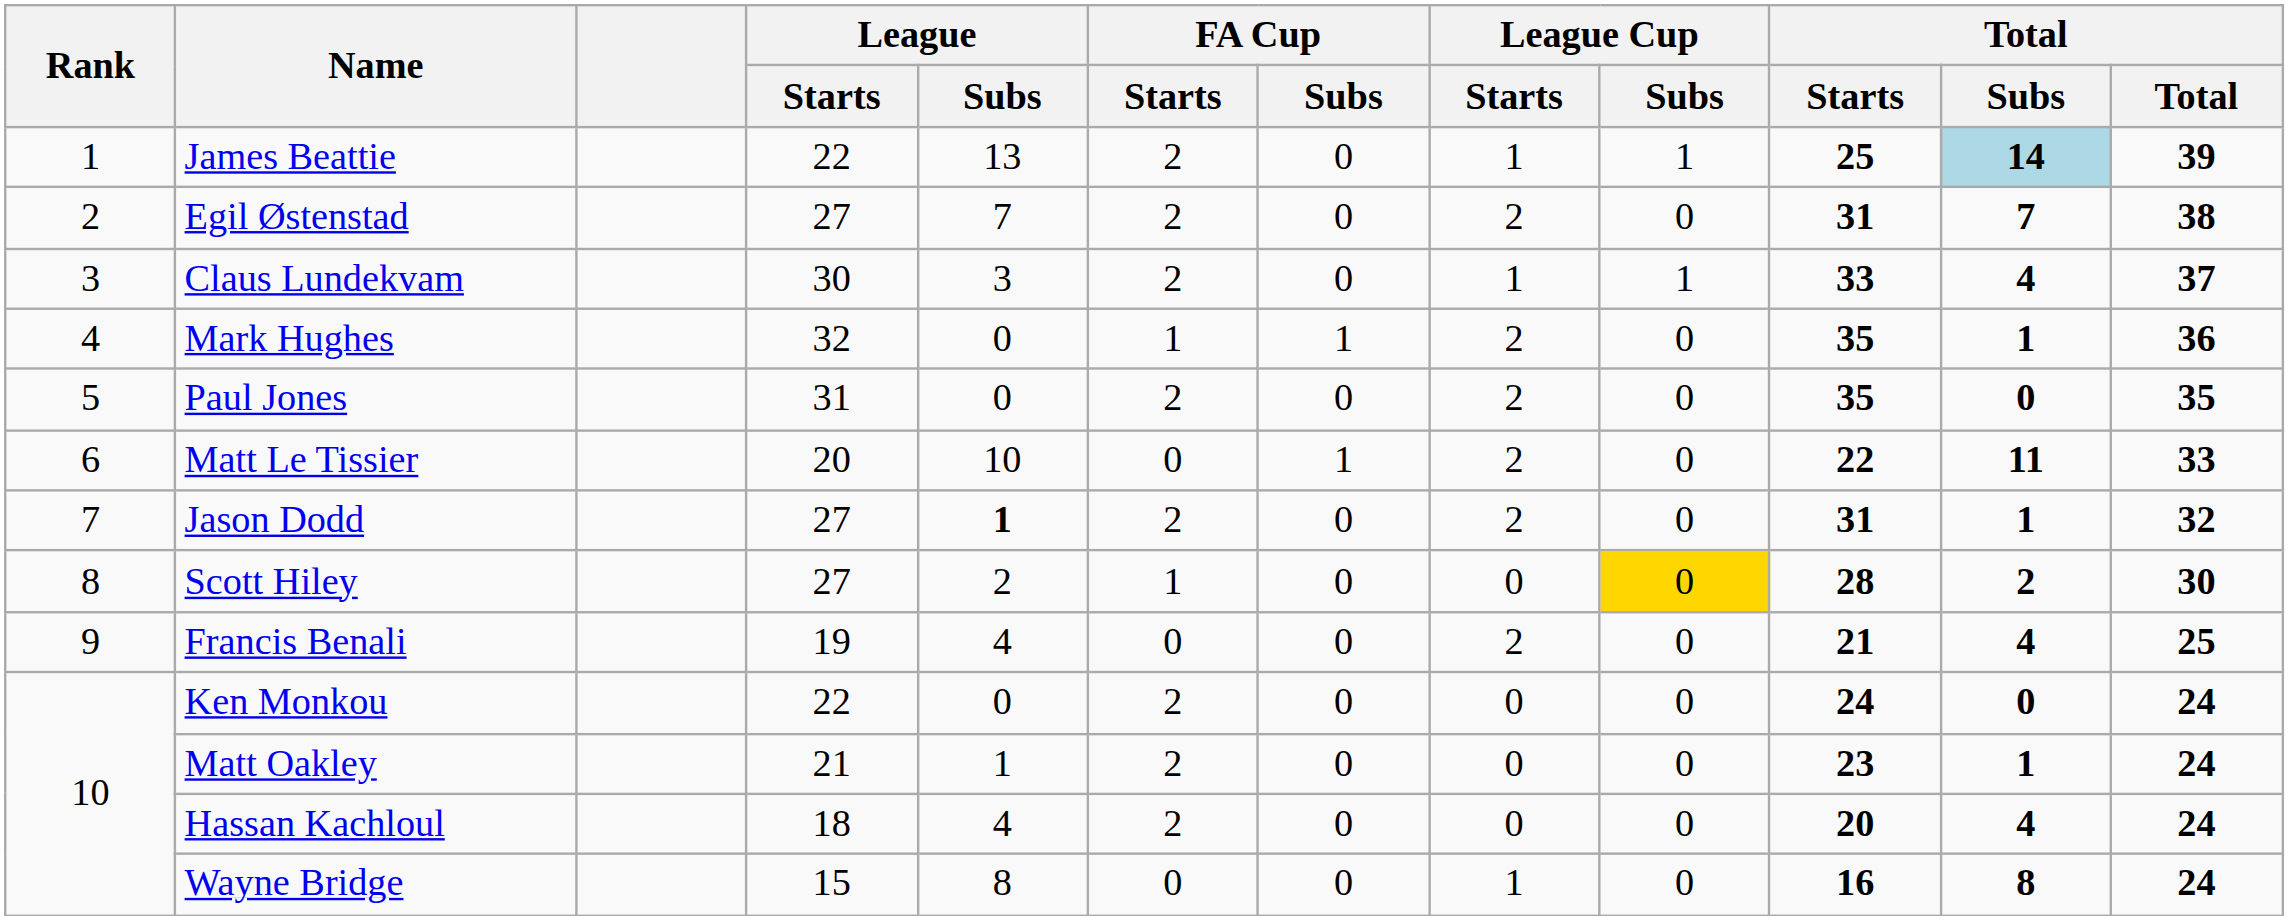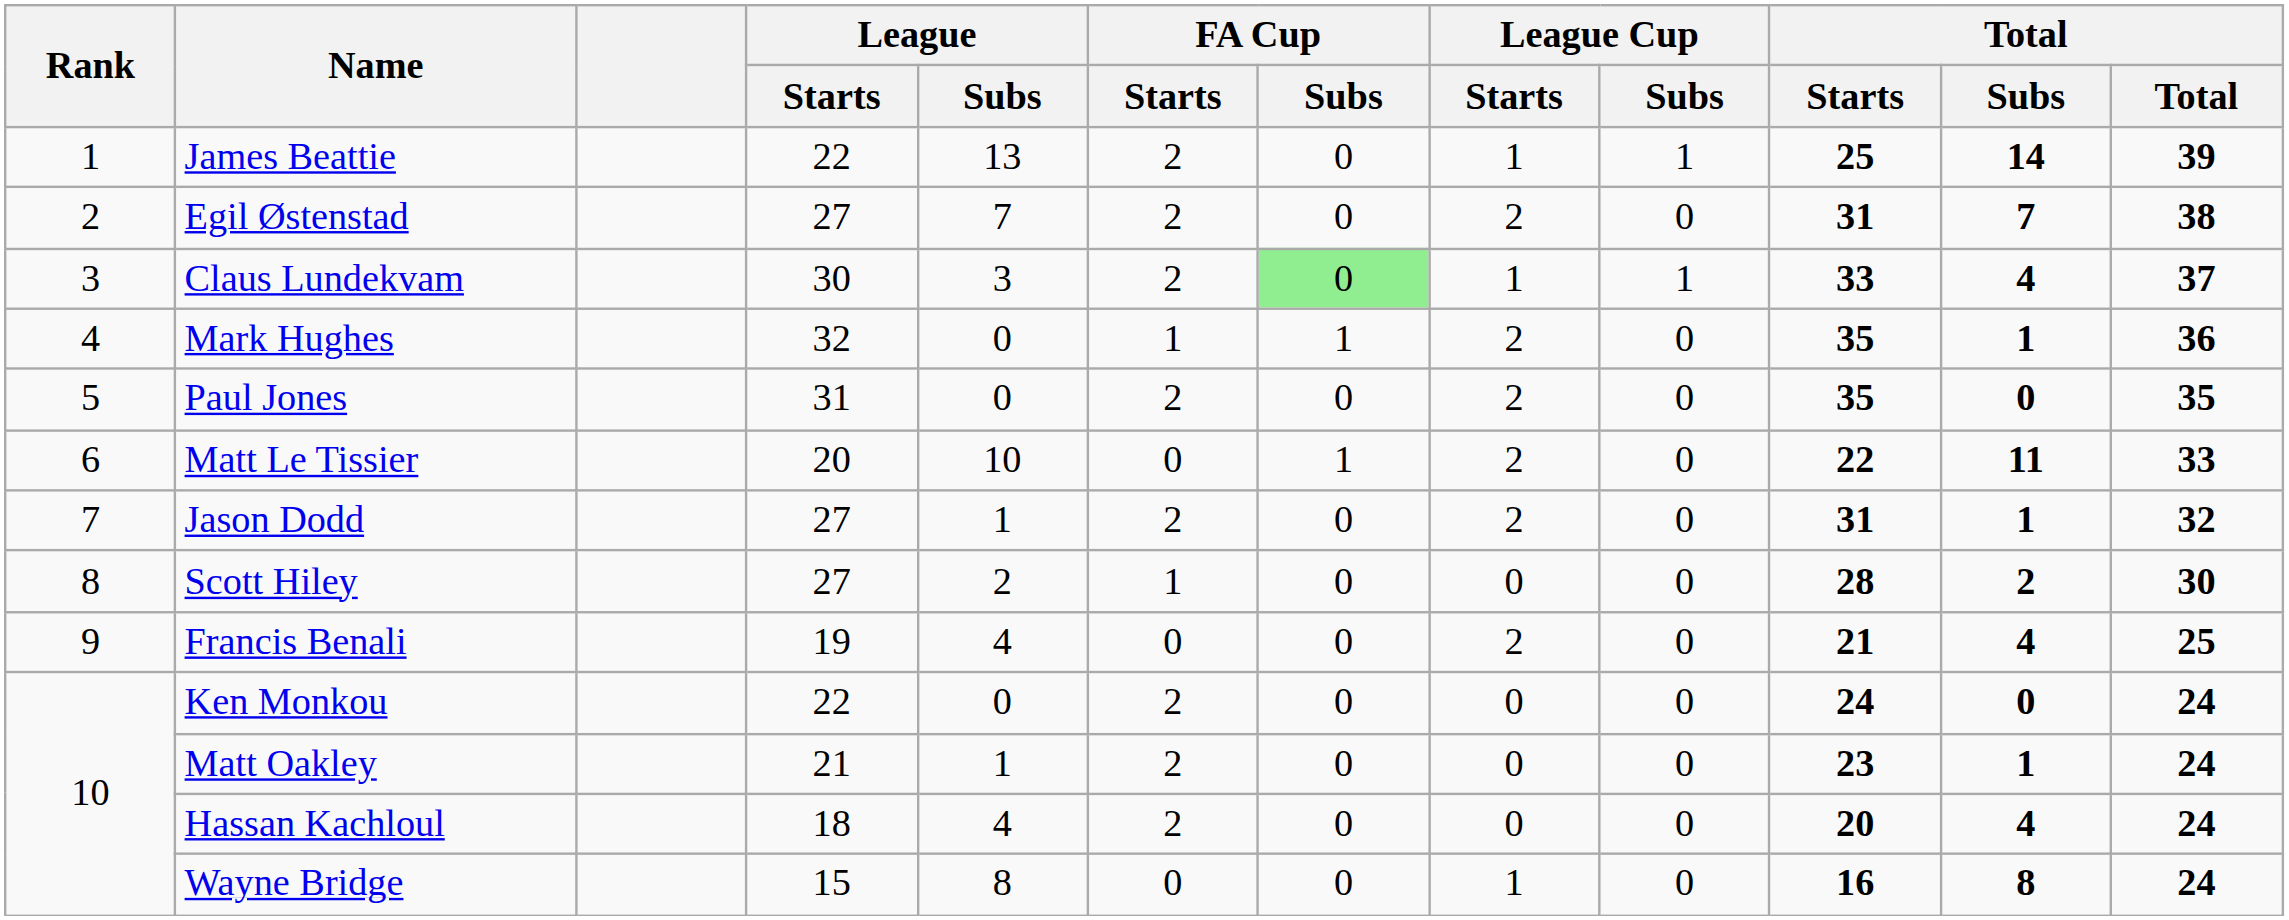(2026, 156) lightblue background -> (2026, 156) no background
(1343, 277) no background -> (1343, 277) lightgreen background
(1002, 519) bold -> (1002, 519) normal
(1685, 580) gold background -> (1685, 580) no background
